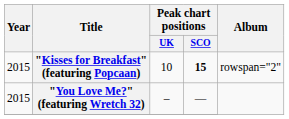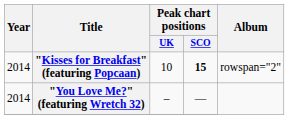(19, 67) 2015 -> (19, 67) 2014
(19, 98) 2015 -> (19, 98) 2014
